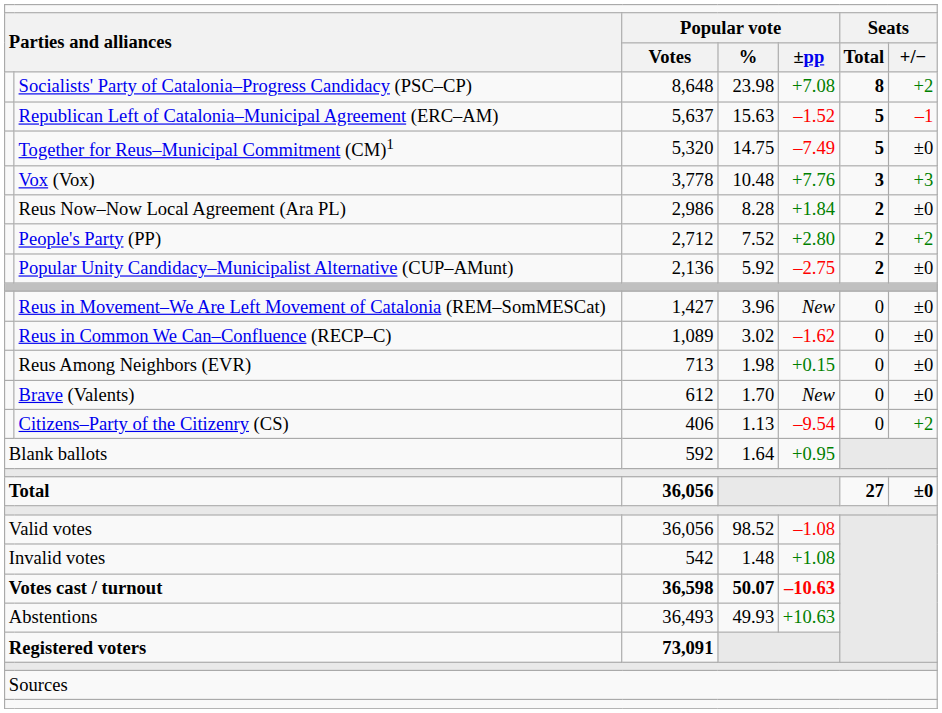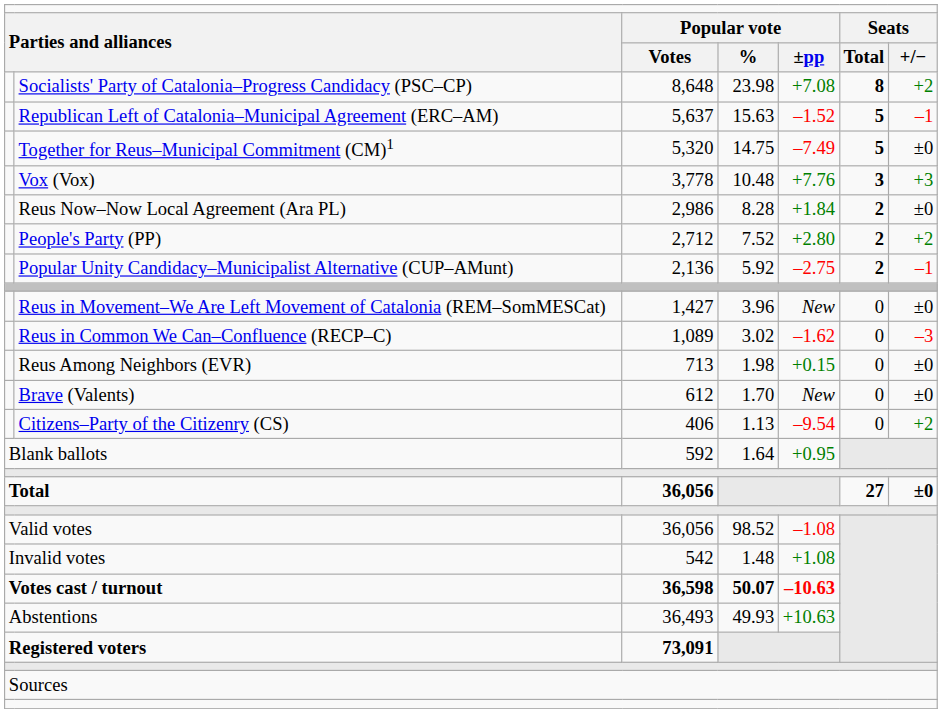(924, 268) ±0 -> (924, 268) –1
(924, 335) ±0 -> (924, 335) –3
